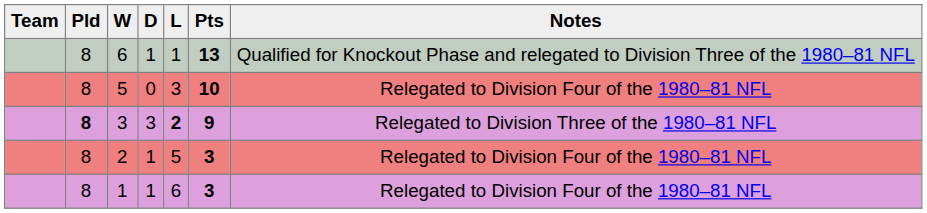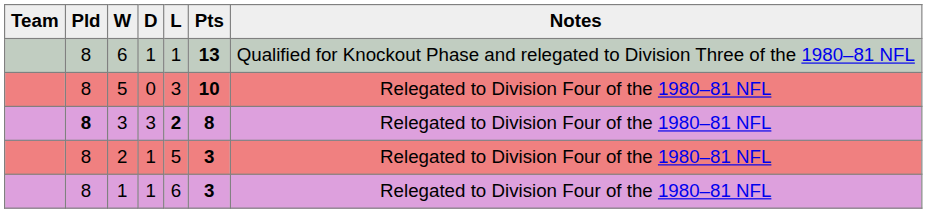(209, 123) 9 -> (209, 123) 8
(576, 123) Relegated to Division Three of the 1980–81 NFL -> (576, 123) Relegated to Division Four of the 1980–81 NFL
